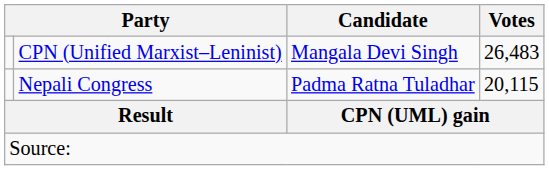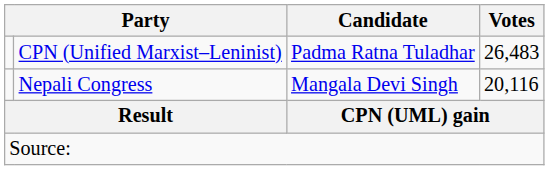(374, 52) Mangala Devi Singh -> (383, 52) Padma Ratna Tuladhar
(383, 84) Padma Ratna Tuladhar -> (374, 84) Mangala Devi Singh
(511, 84) 20,115 -> (511, 84) 20,116
